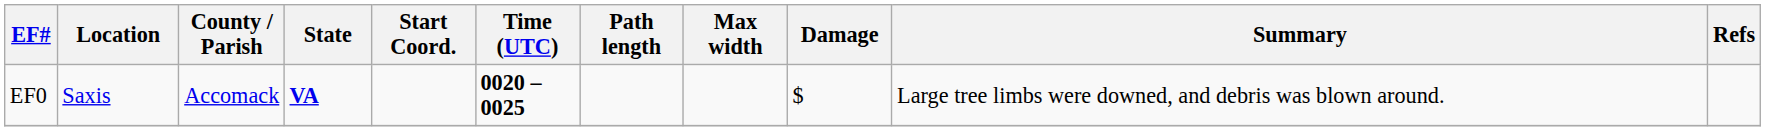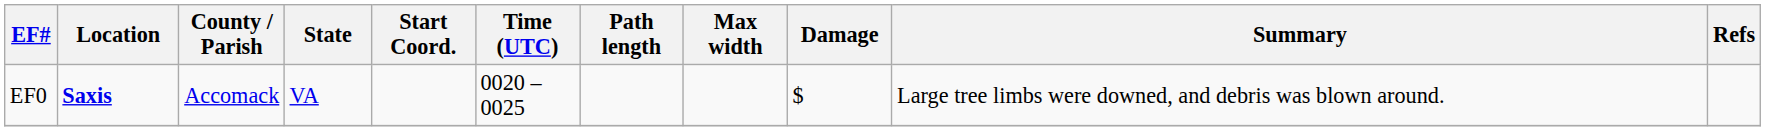(86, 94) normal -> (87, 94) bold
(304, 94) bold -> (304, 94) normal
(511, 94) bold -> (511, 94) normal
